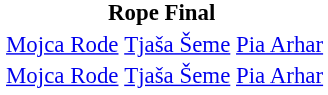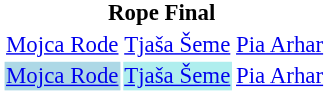(62, 75) no background -> (62, 75) lightblue background
(177, 75) no background -> (177, 75) paleturquoise background
